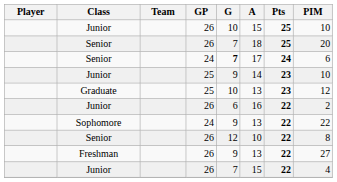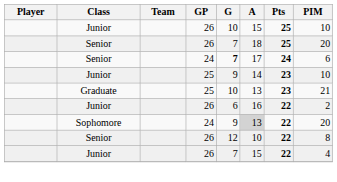(325, 91) 12 -> (325, 91) 21
(257, 122) no background -> (257, 122) lightgrey background
(325, 122) 22 -> (325, 122) 20
- row: (99, 153)
